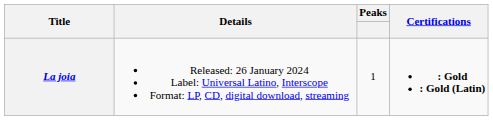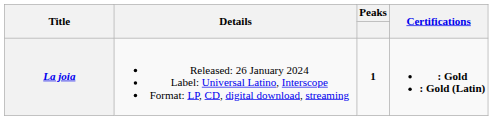(373, 76) normal -> (373, 76) bold
